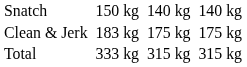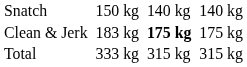(169, 32) normal -> (169, 32) bold
